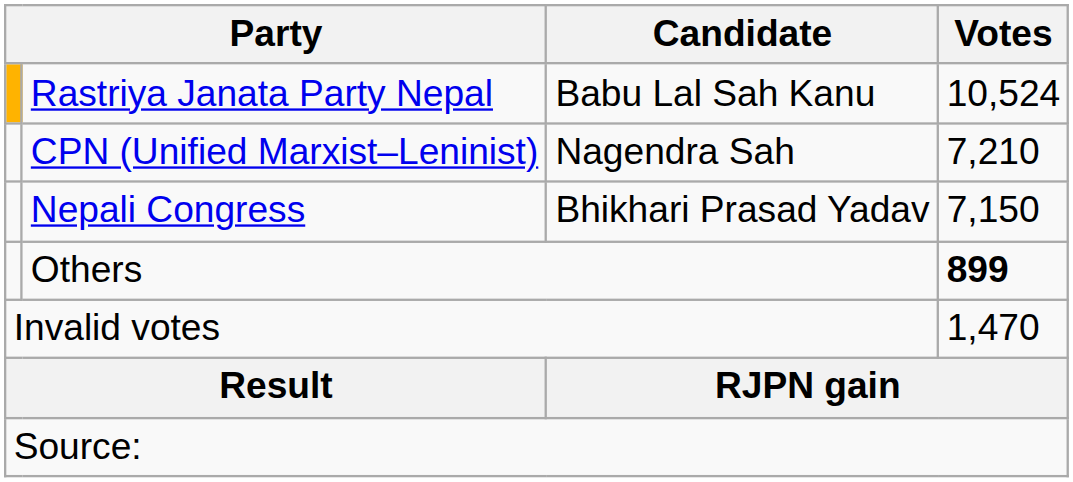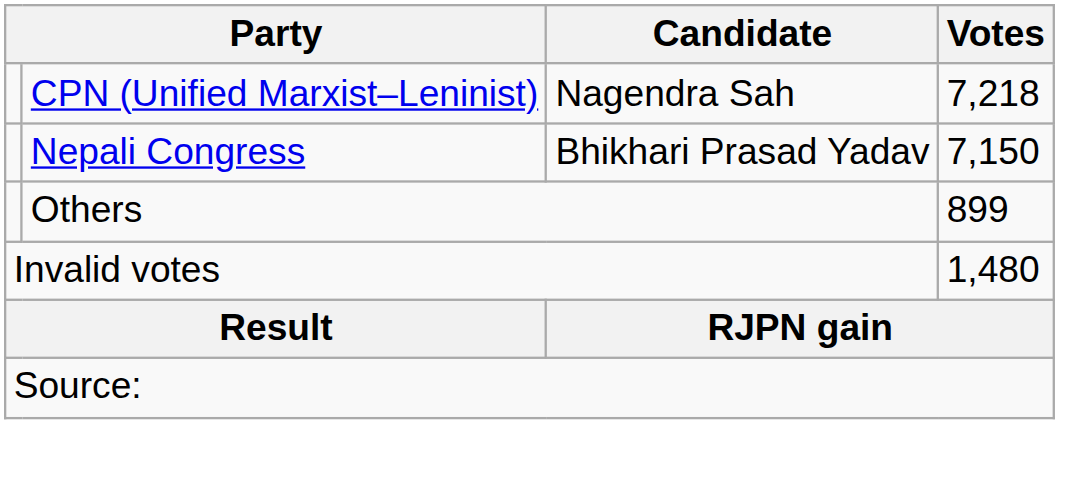- row: (262, 92)
(993, 151) 7,210 -> (993, 92) 7,218
(978, 269) bold -> (978, 210) normal
(993, 328) 1,470 -> (993, 269) 1,480
